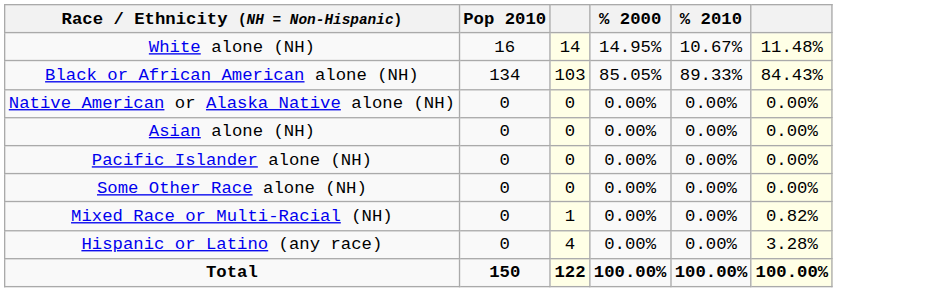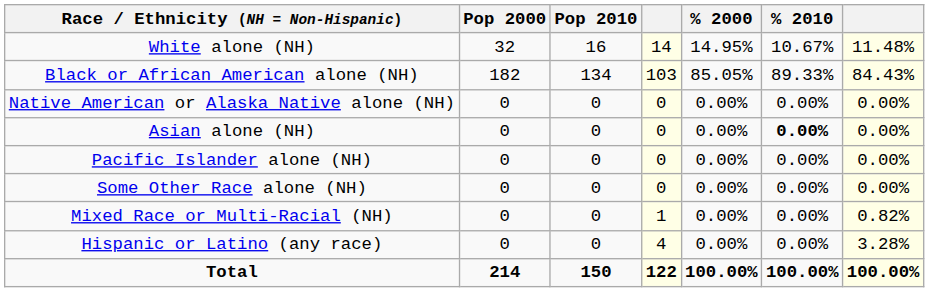+ column: (505, 19)
(711, 131) normal -> (802, 131) bold
